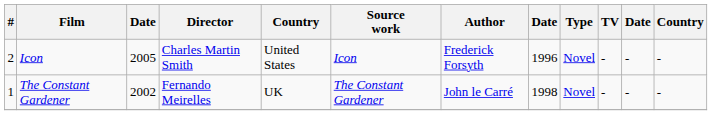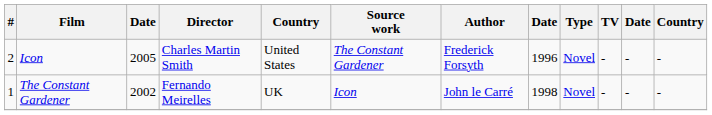(345, 57) Icon -> (368, 57) The Constant Gardener
(368, 92) The Constant Gardener -> (345, 92) Icon
